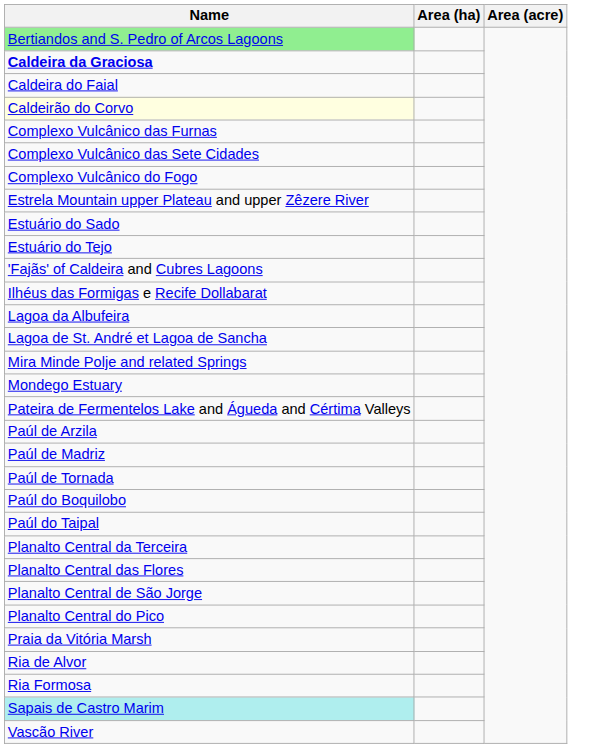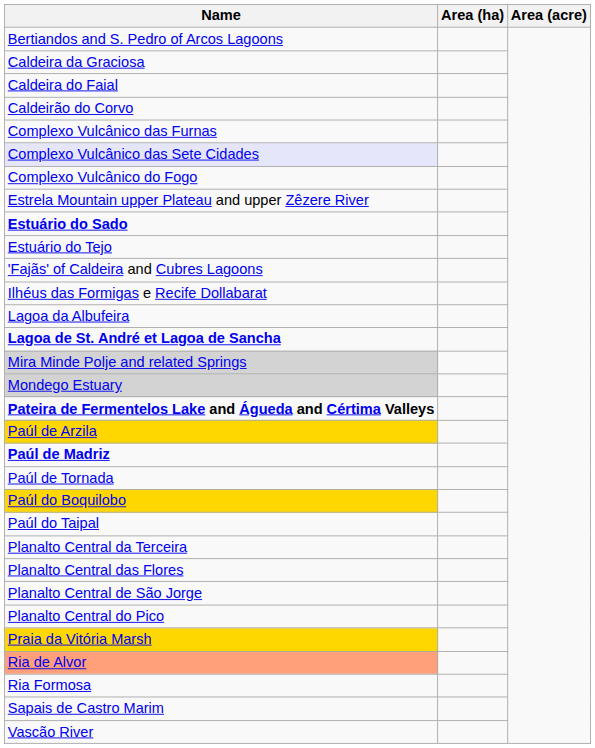(145, 39) lightgreen background -> (145, 39) no background
(80, 62) bold -> (76, 62) normal
(71, 108) lightyellow background -> (71, 108) no background
(133, 154) no background -> (133, 154) lavender background
(64, 223) normal -> (68, 223) bold
(137, 339) normal -> (144, 339) bold
(127, 362) no background -> (127, 362) lightgrey background
(65, 385) no background -> (65, 385) lightgrey background
(209, 408) normal -> (221, 408) bold
(52, 431) no background -> (52, 431) gold background
(56, 454) normal -> (59, 454) bold
(67, 500) no background -> (67, 500) gold background
(80, 639) no background -> (80, 639) gold background
(47, 662) no background -> (47, 662) lightsalmon background
(86, 708) paleturquoise background -> (86, 708) no background
